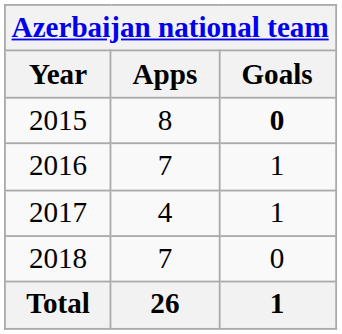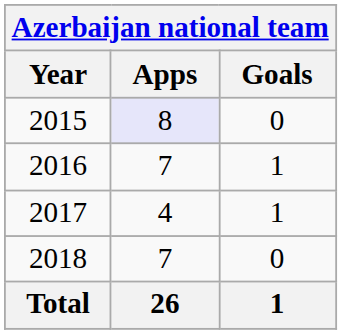(165, 119) no background -> (165, 119) lavender background
(277, 119) bold -> (277, 119) normal
